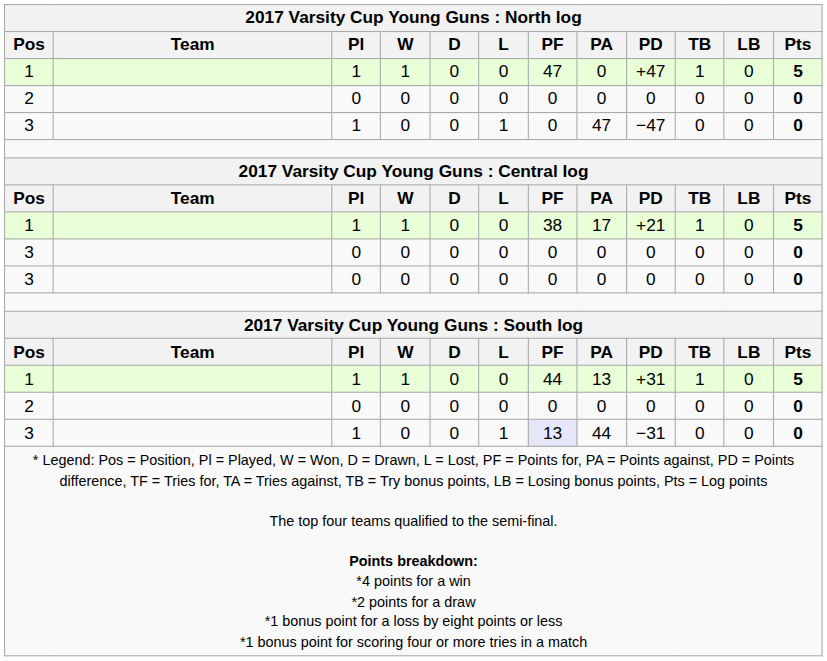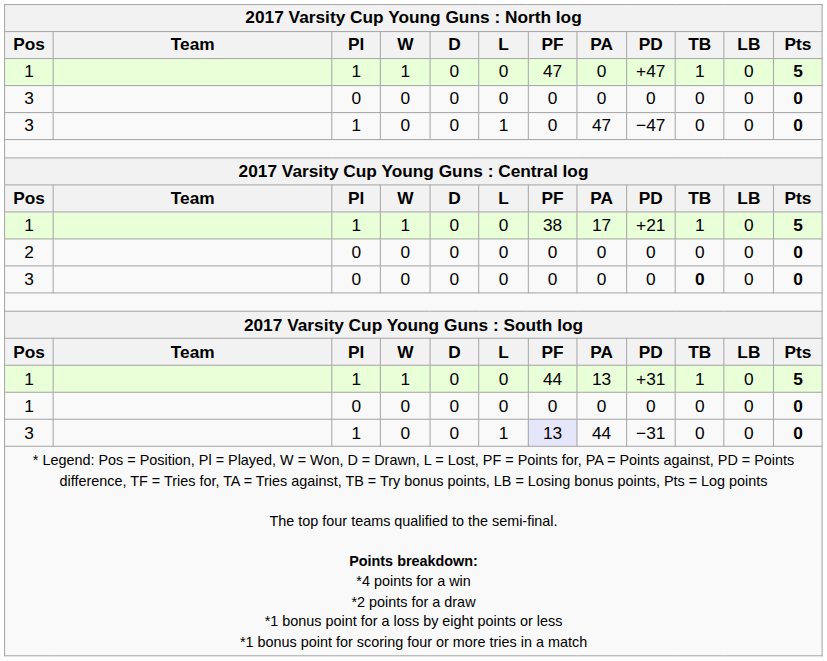(29, 99) 2 -> (29, 99) 3
(29, 252) 3 -> (29, 252) 2
(700, 279) normal -> (700, 279) bold
(29, 406) 2 -> (29, 406) 1
